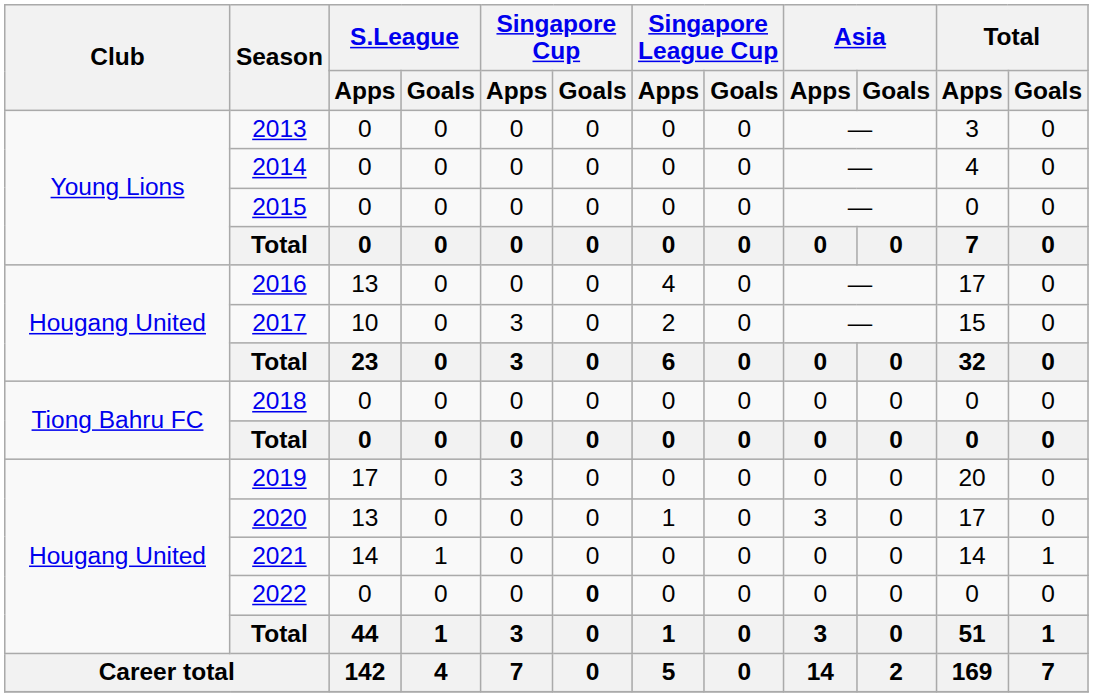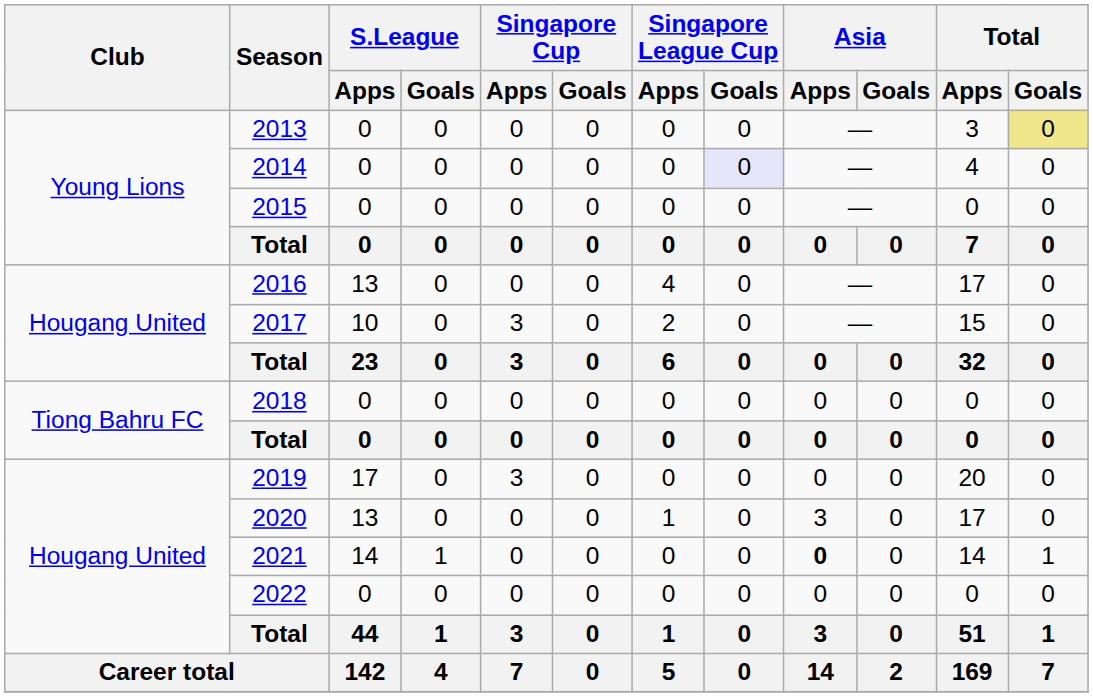(1048, 129) no background -> (1048, 129) khaki background
(744, 167) no background -> (744, 167) lavender background
(820, 556) normal -> (820, 556) bold
(593, 594) bold -> (593, 594) normal
